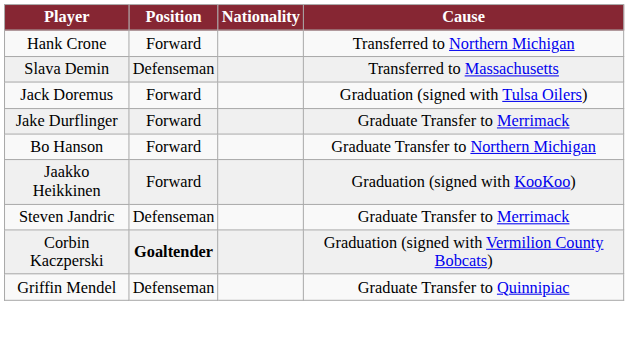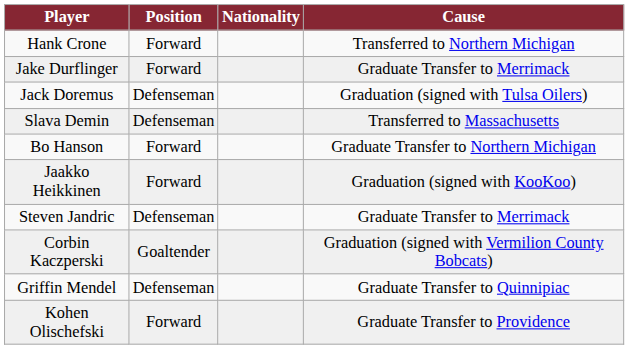rows swapped: (67, 69) <-> (67, 120)
(174, 95) Forward -> (174, 95) Defenseman
(174, 252) bold -> (174, 252) normal
+ row: (67, 322)
